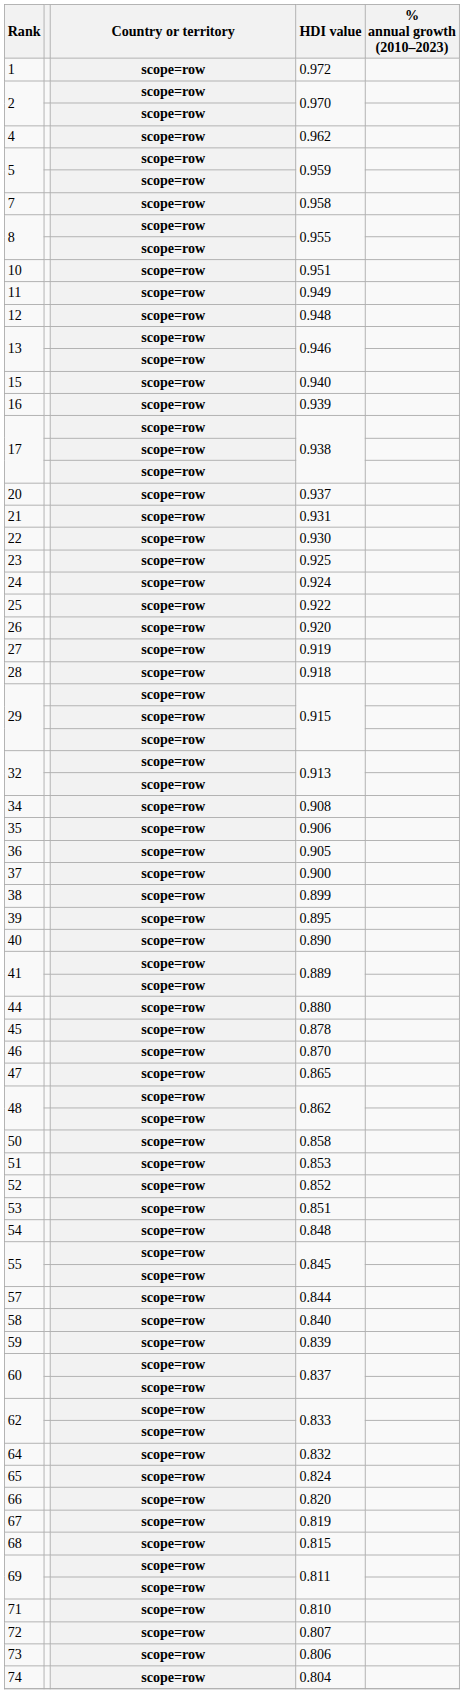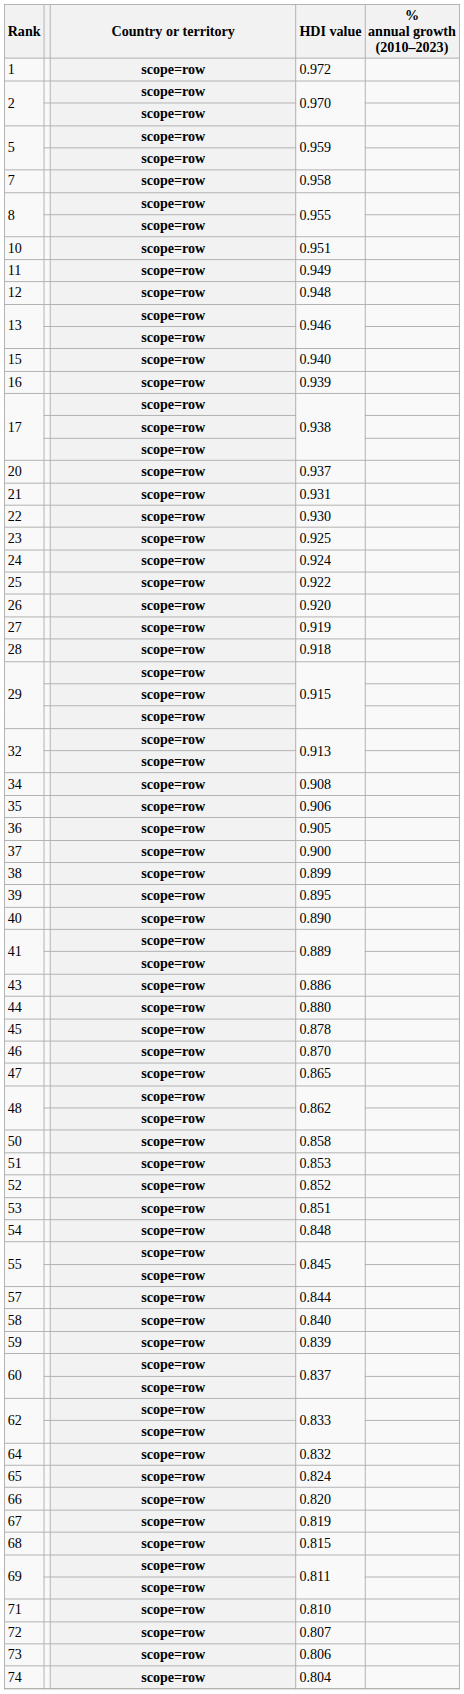- row: (11, 136)
+ row: (15, 985)
